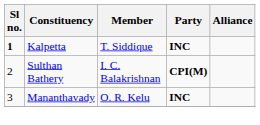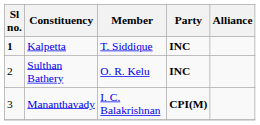(130, 71) I. C. Balakrishnan -> (125, 71) O. R. Kelu
(188, 71) CPI(M) -> (180, 71) INC
(125, 97) O. R. Kelu -> (130, 104) I. C. Balakrishnan
(180, 97) INC -> (188, 104) CPI(M)
